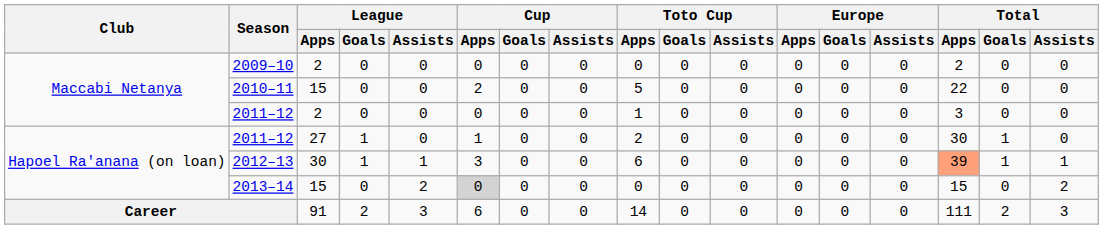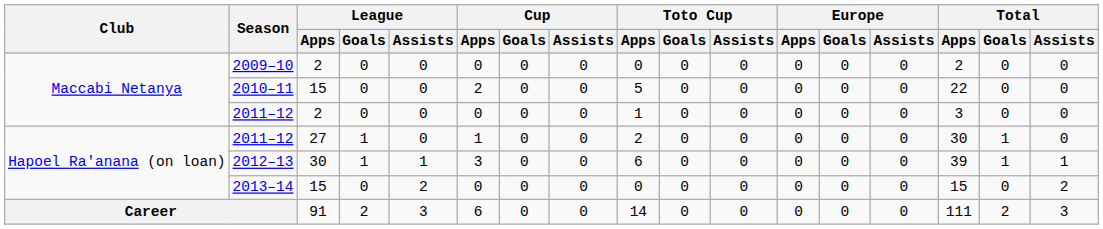(959, 163) lightsalmon background -> (959, 163) no background
(478, 187) lightgrey background -> (478, 187) no background
